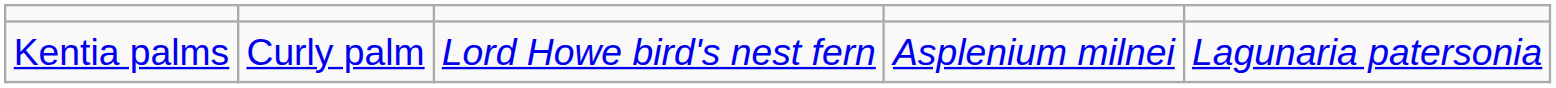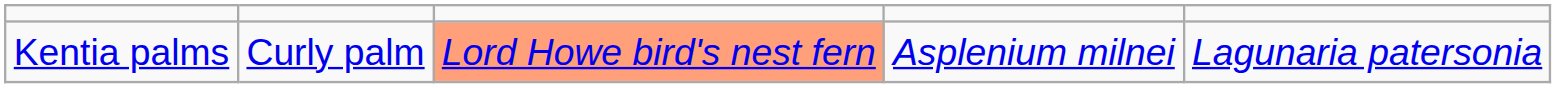(659, 51) no background -> (659, 51) lightsalmon background
